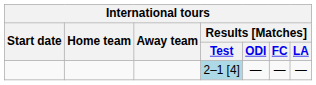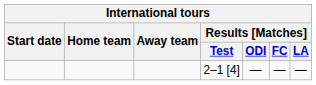(222, 70) lightblue background -> (222, 70) no background
